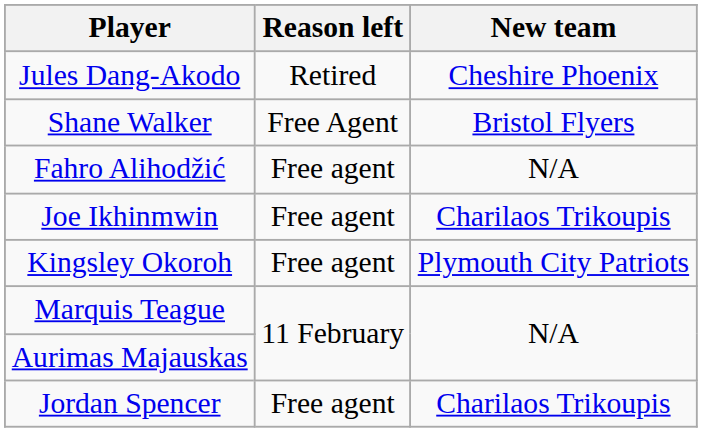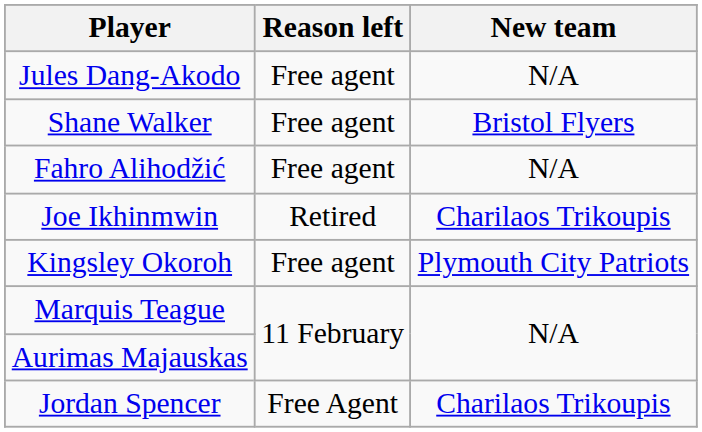(333, 74) Retired -> (333, 74) Free agent
(553, 74) Cheshire Phoenix -> (553, 74) N/A
(333, 121) Free Agent -> (333, 121) Free agent
(333, 215) Free agent -> (333, 215) Retired
(333, 403) Free agent -> (333, 403) Free Agent
